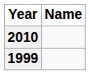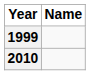rows swapped: (23, 59) <-> (23, 37)
